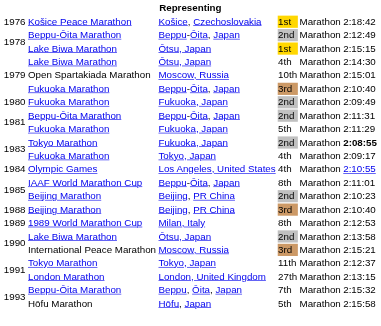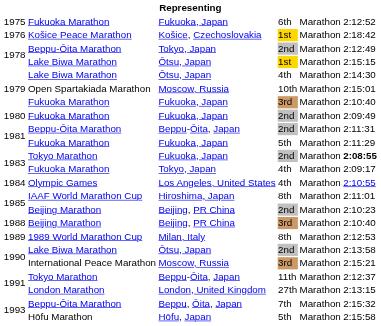+ row: (15, 21)
(199, 35) Beppu-Ōita, Japan -> (187, 48) Tokyo, Japan
(199, 89) Beppu-Ōita, Japan -> (193, 102) Fukuoka, Japan
(199, 182) Beppu-Ōita, Japan -> (196, 196) Hiroshima, Japan
(187, 263) Tokyo, Japan -> (199, 276) Beppu-Ōita, Japan
